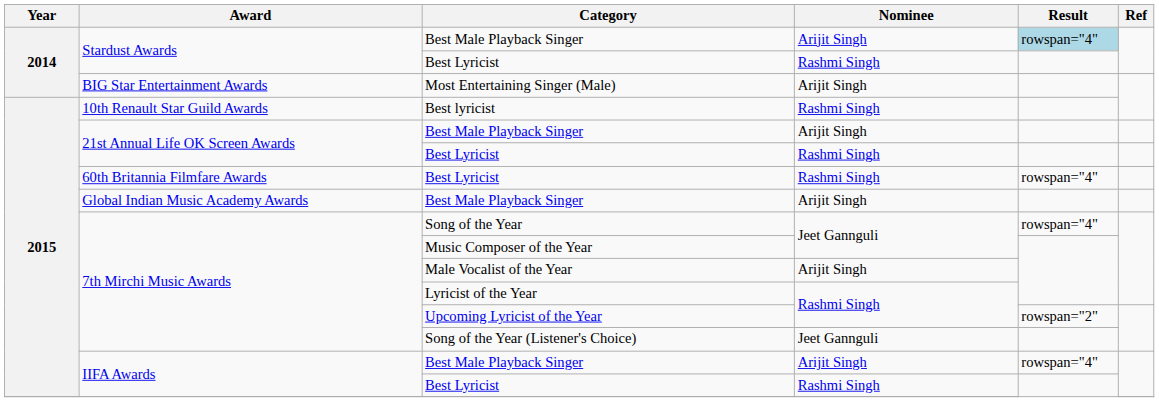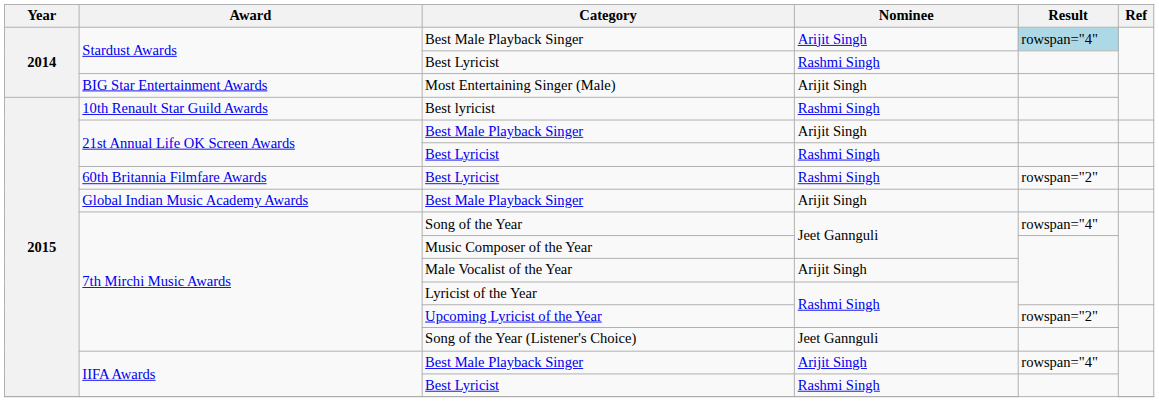(1060, 177) rowspan="4" -> (1060, 177) rowspan="2"
